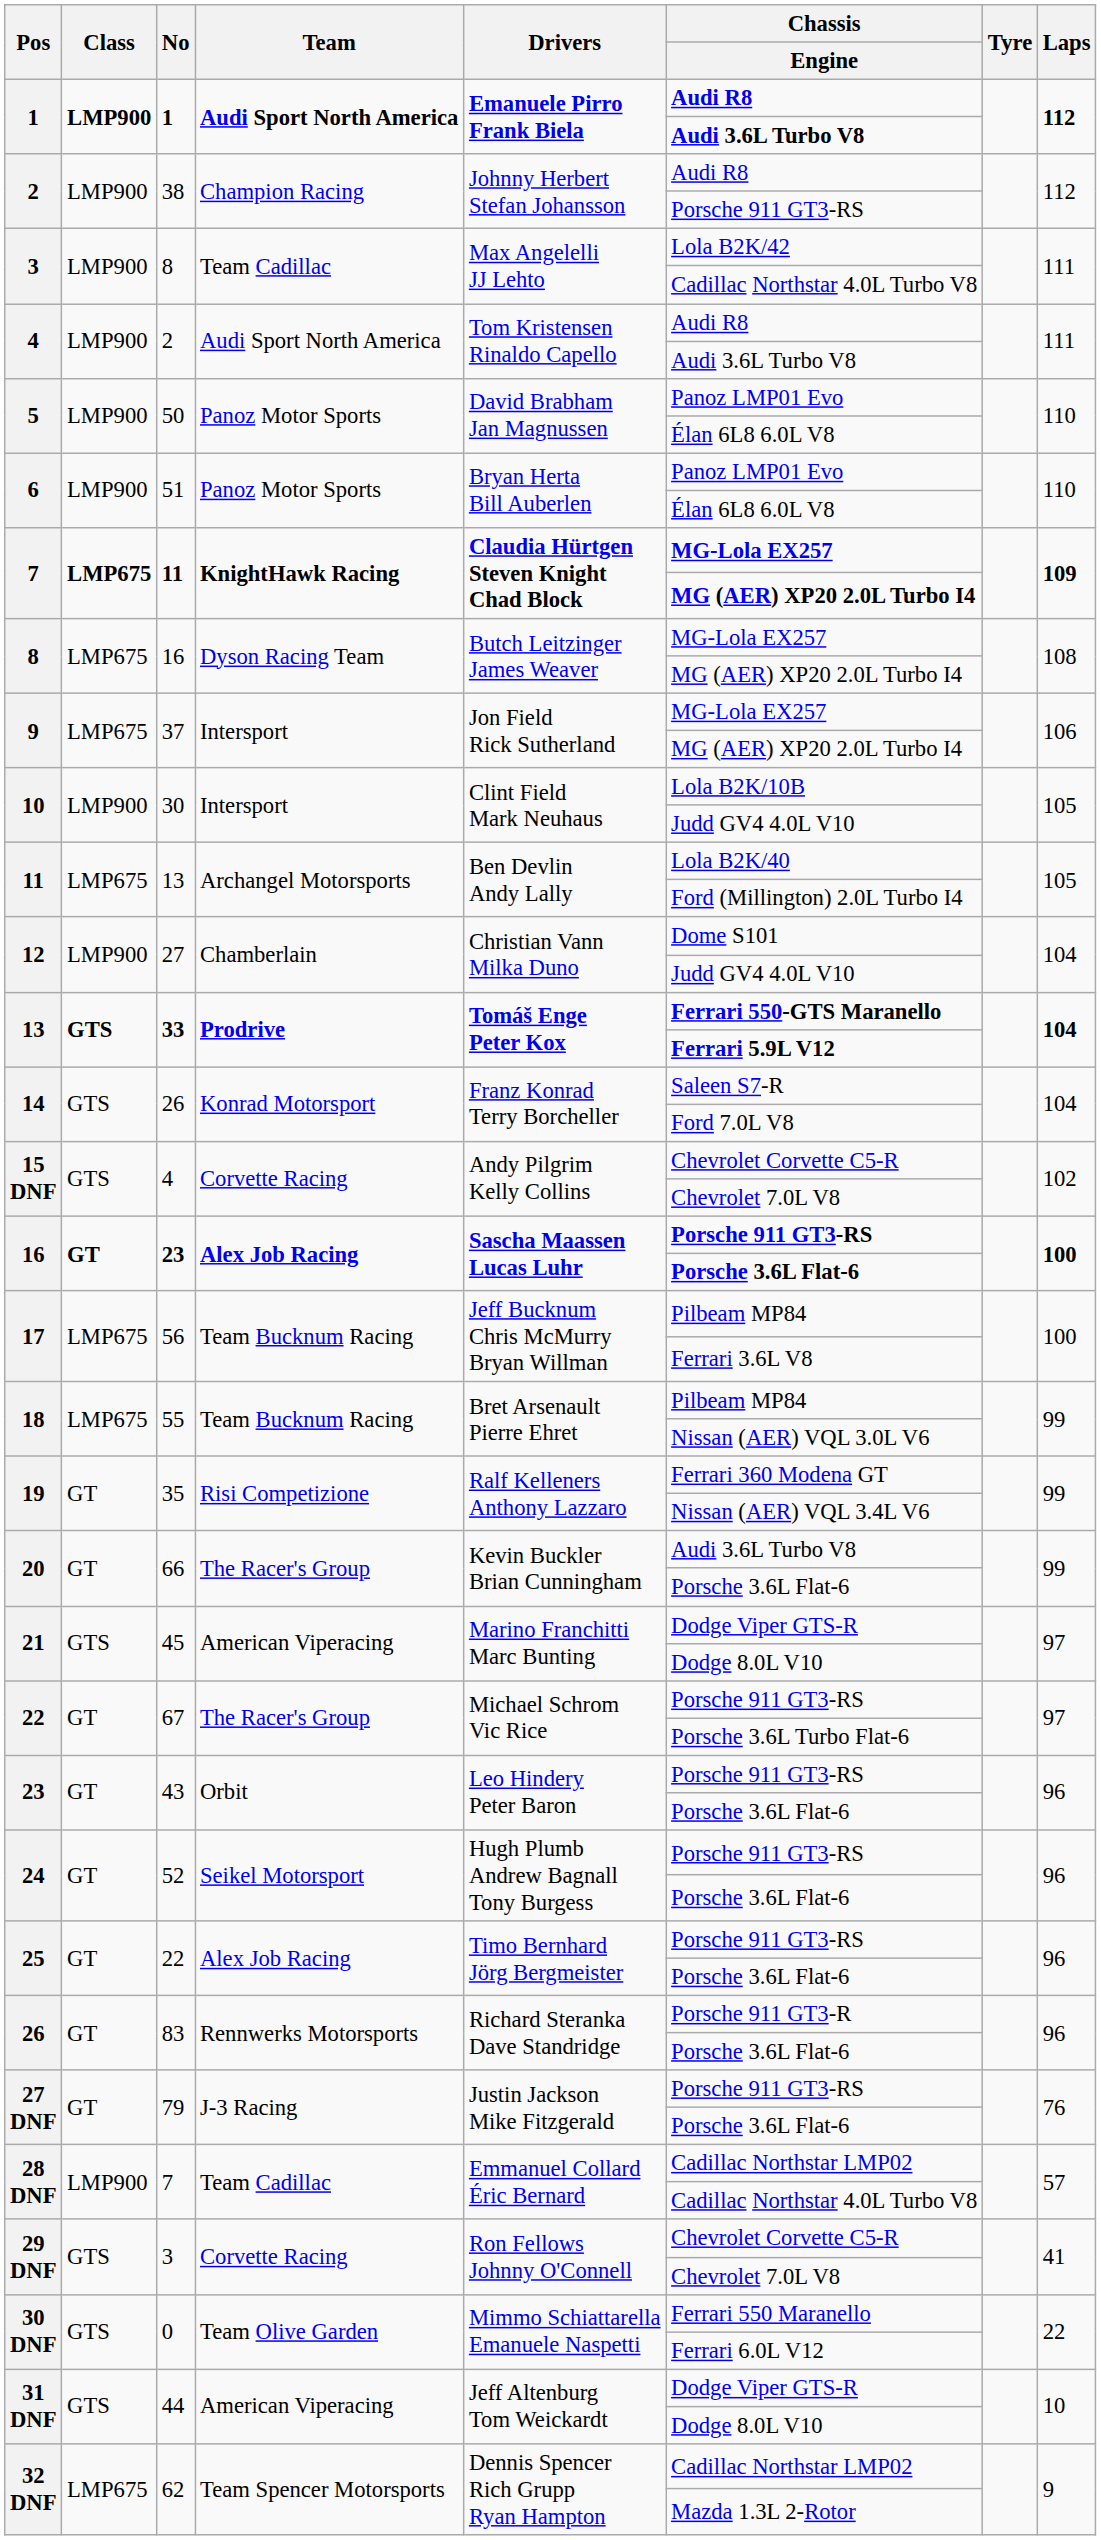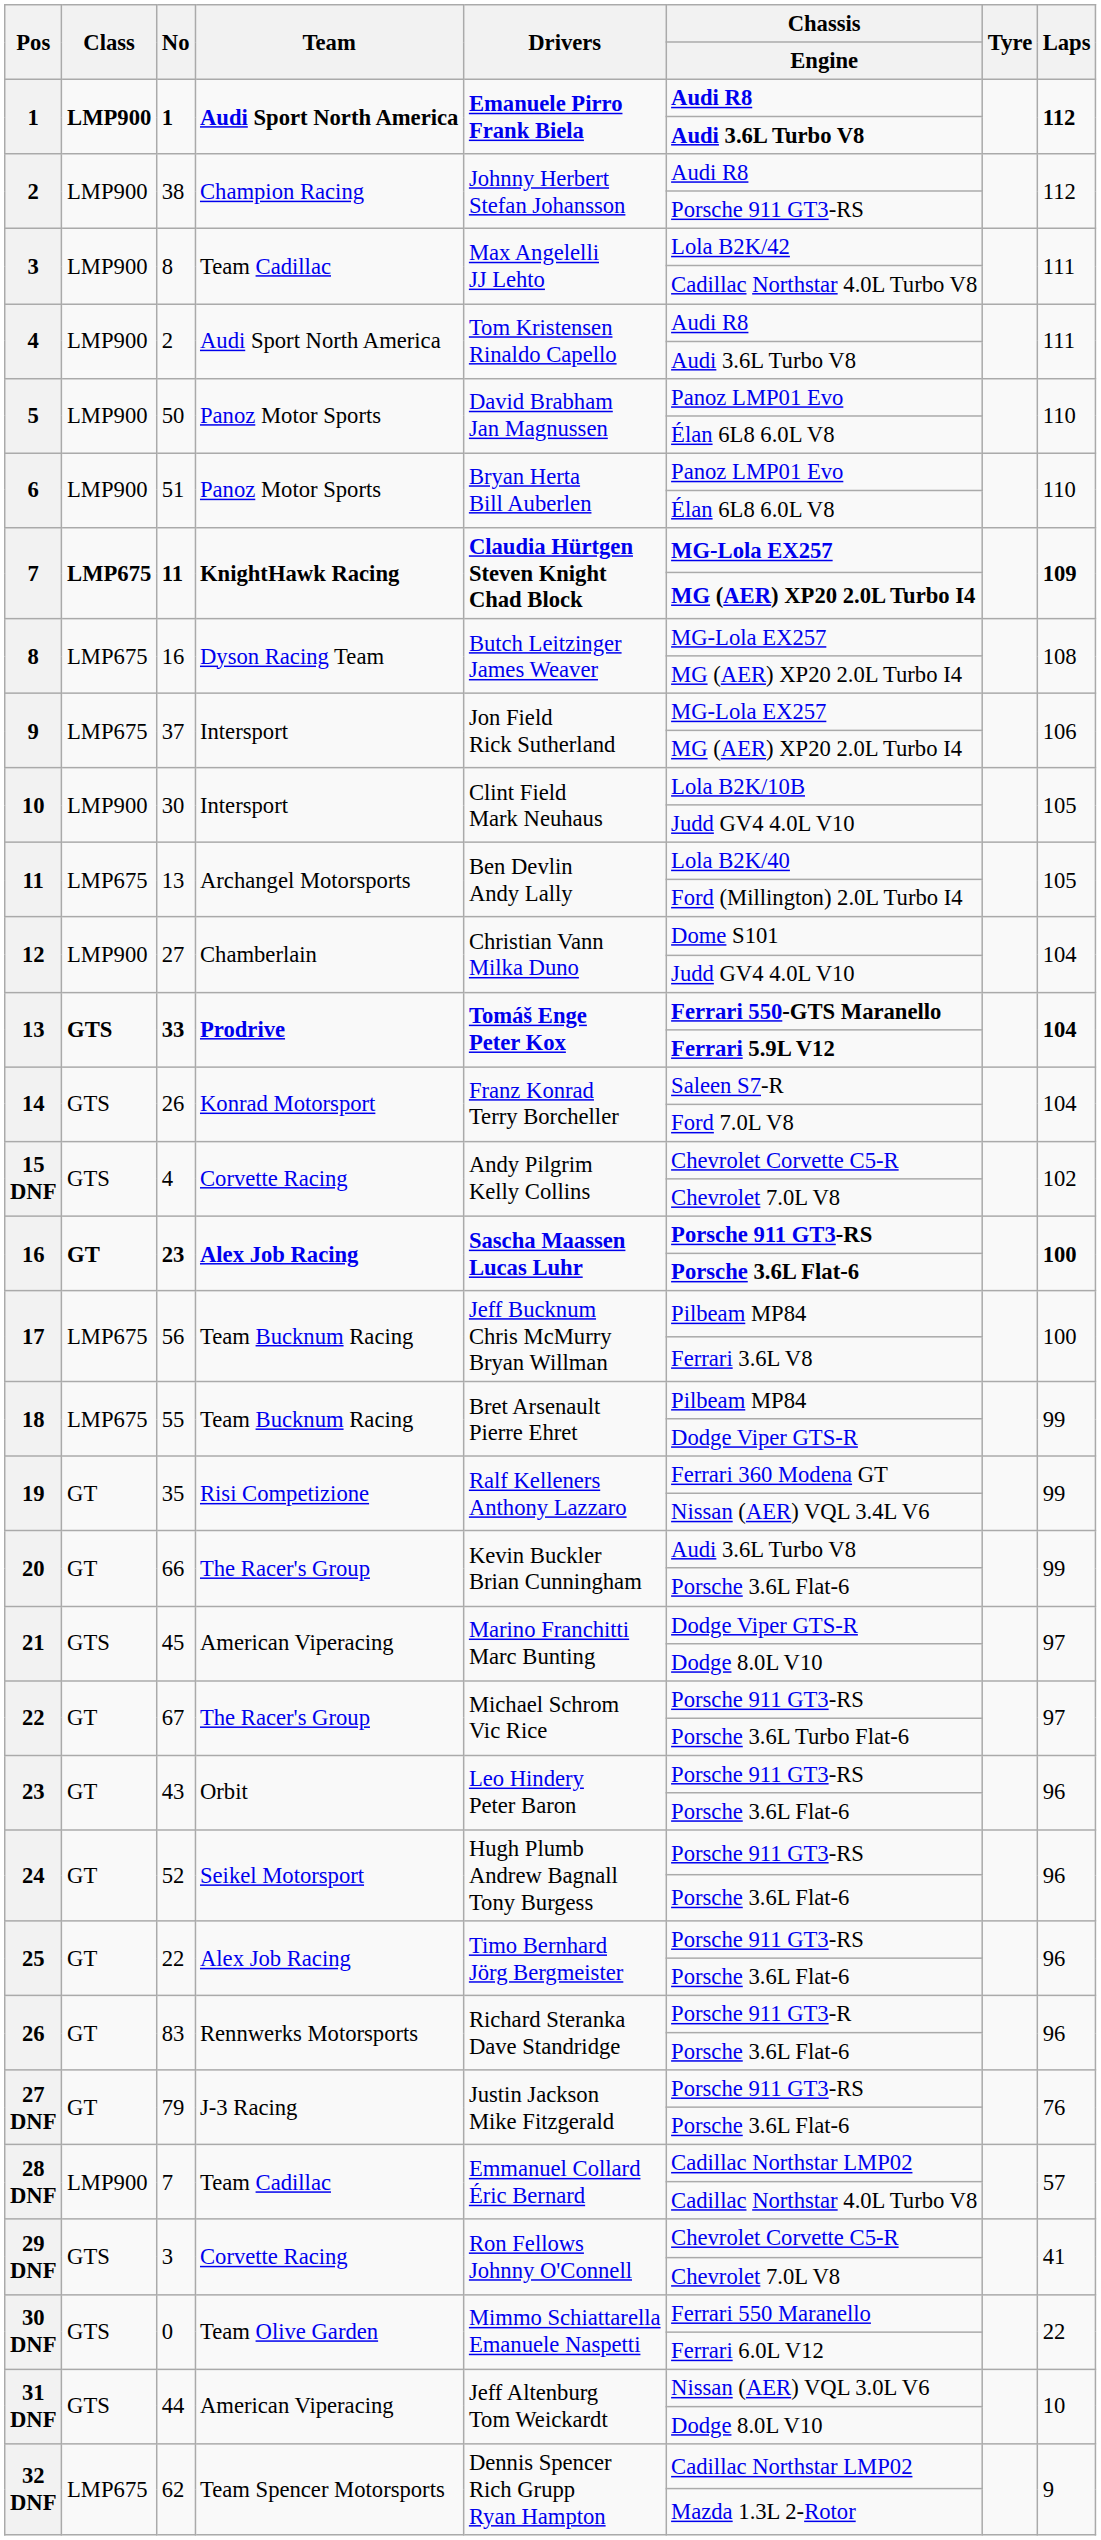(800, 1437) Nissan (AER) VQL 3.0L V6 -> (764, 1437) Dodge Viper GTS-R
(764, 2387) Dodge Viper GTS-R -> (800, 2387) Nissan (AER) VQL 3.0L V6
